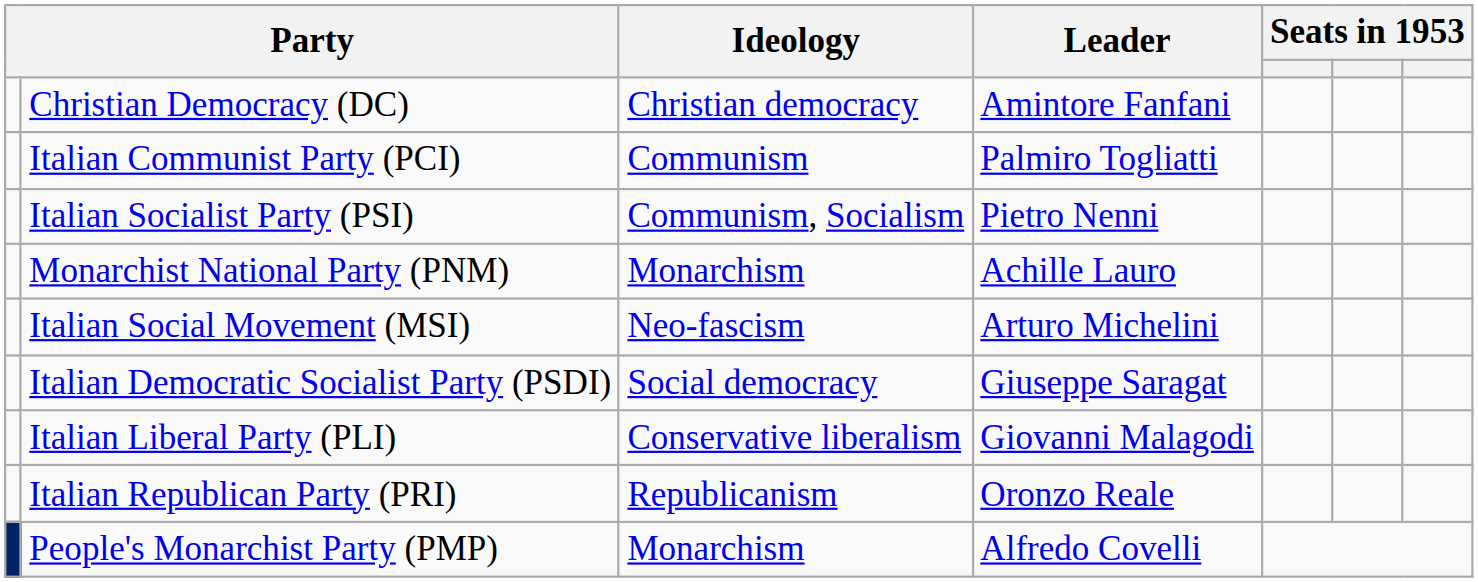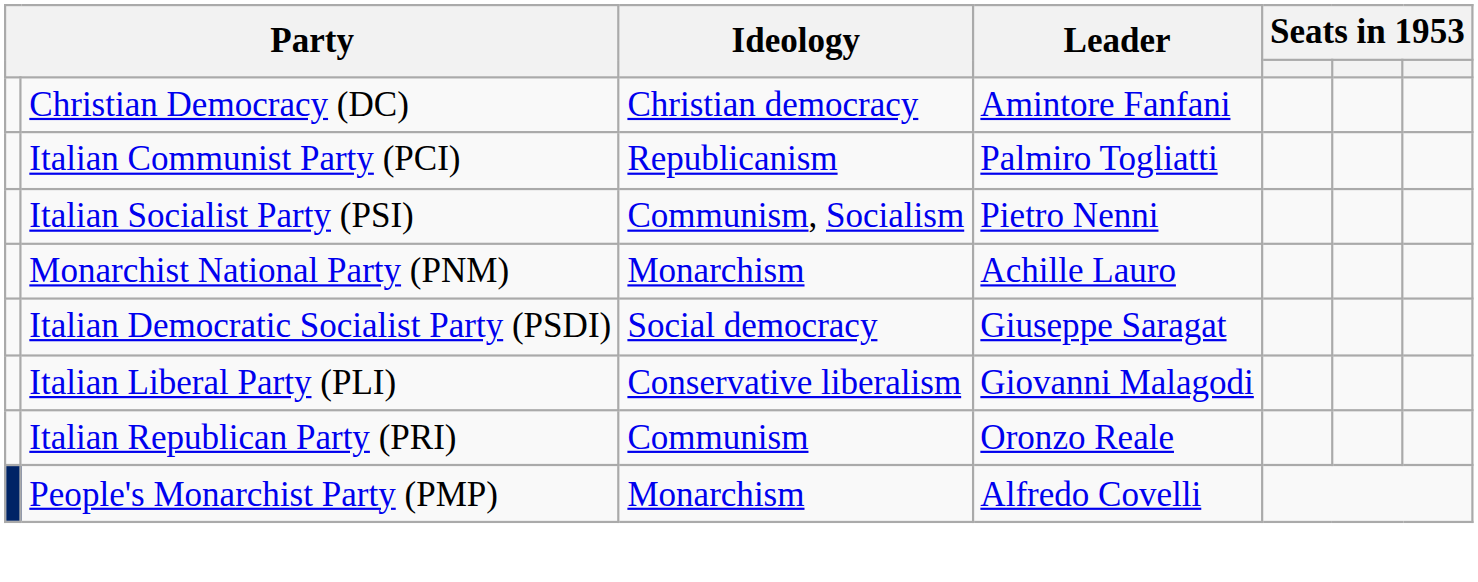(718, 159) Communism -> (733, 159) Republicanism
- row: (250, 326)
(733, 493) Republicanism -> (718, 437) Communism
